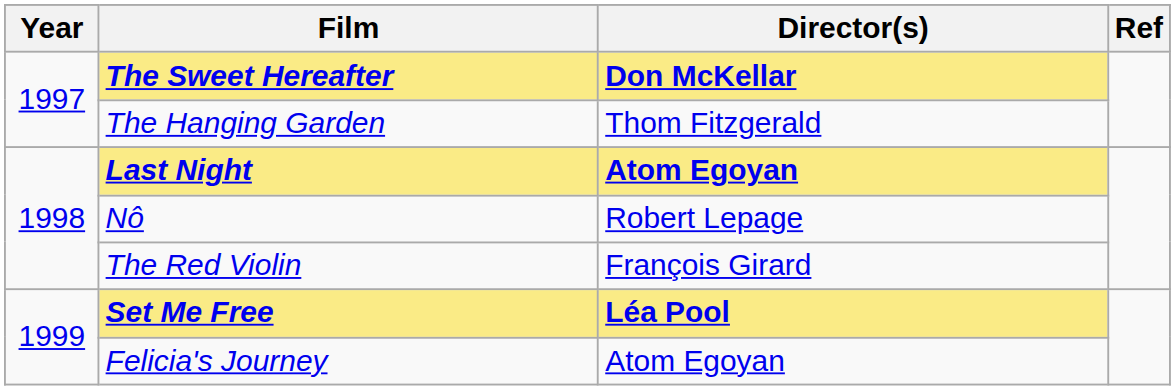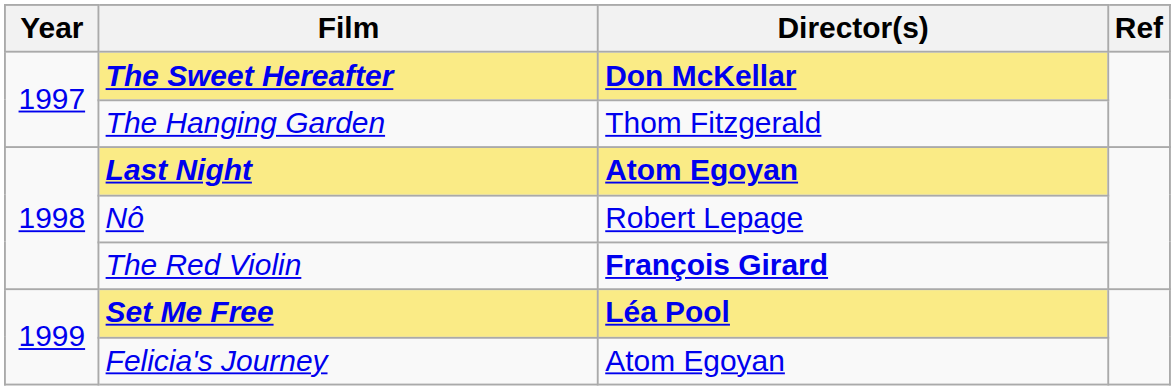(708, 265) normal -> (717, 265) bold
